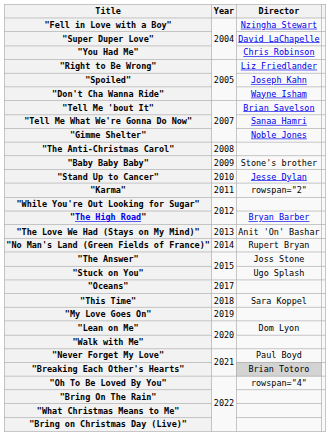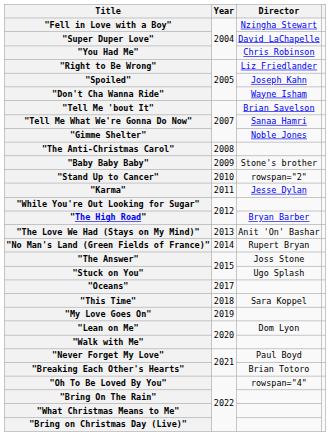(279, 176) Jesse Dylan -> (279, 176) rowspan="2"
(279, 190) rowspan="2" -> (279, 190) Jesse Dylan
(279, 369) lightgrey background -> (279, 369) no background
